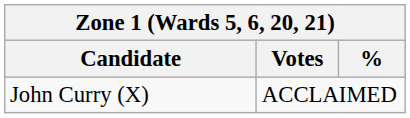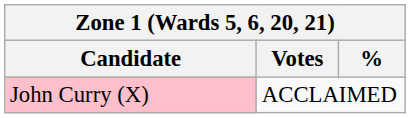(79, 94) no background -> (79, 94) pink background
